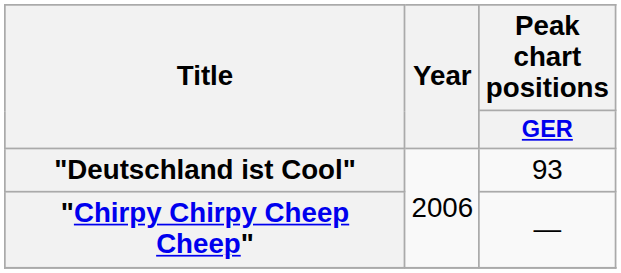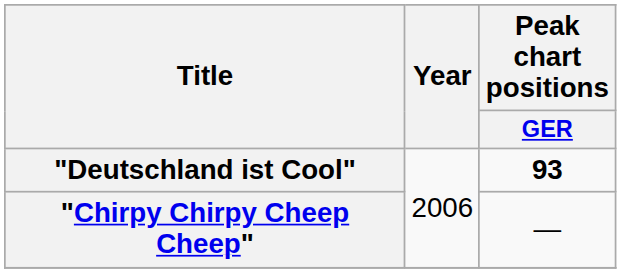(547, 169) normal -> (547, 169) bold
